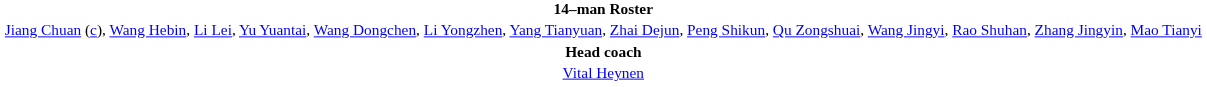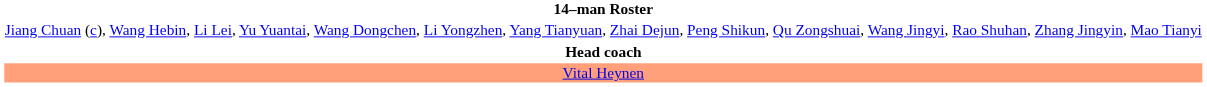(603, 72) no background -> (603, 72) lightsalmon background
